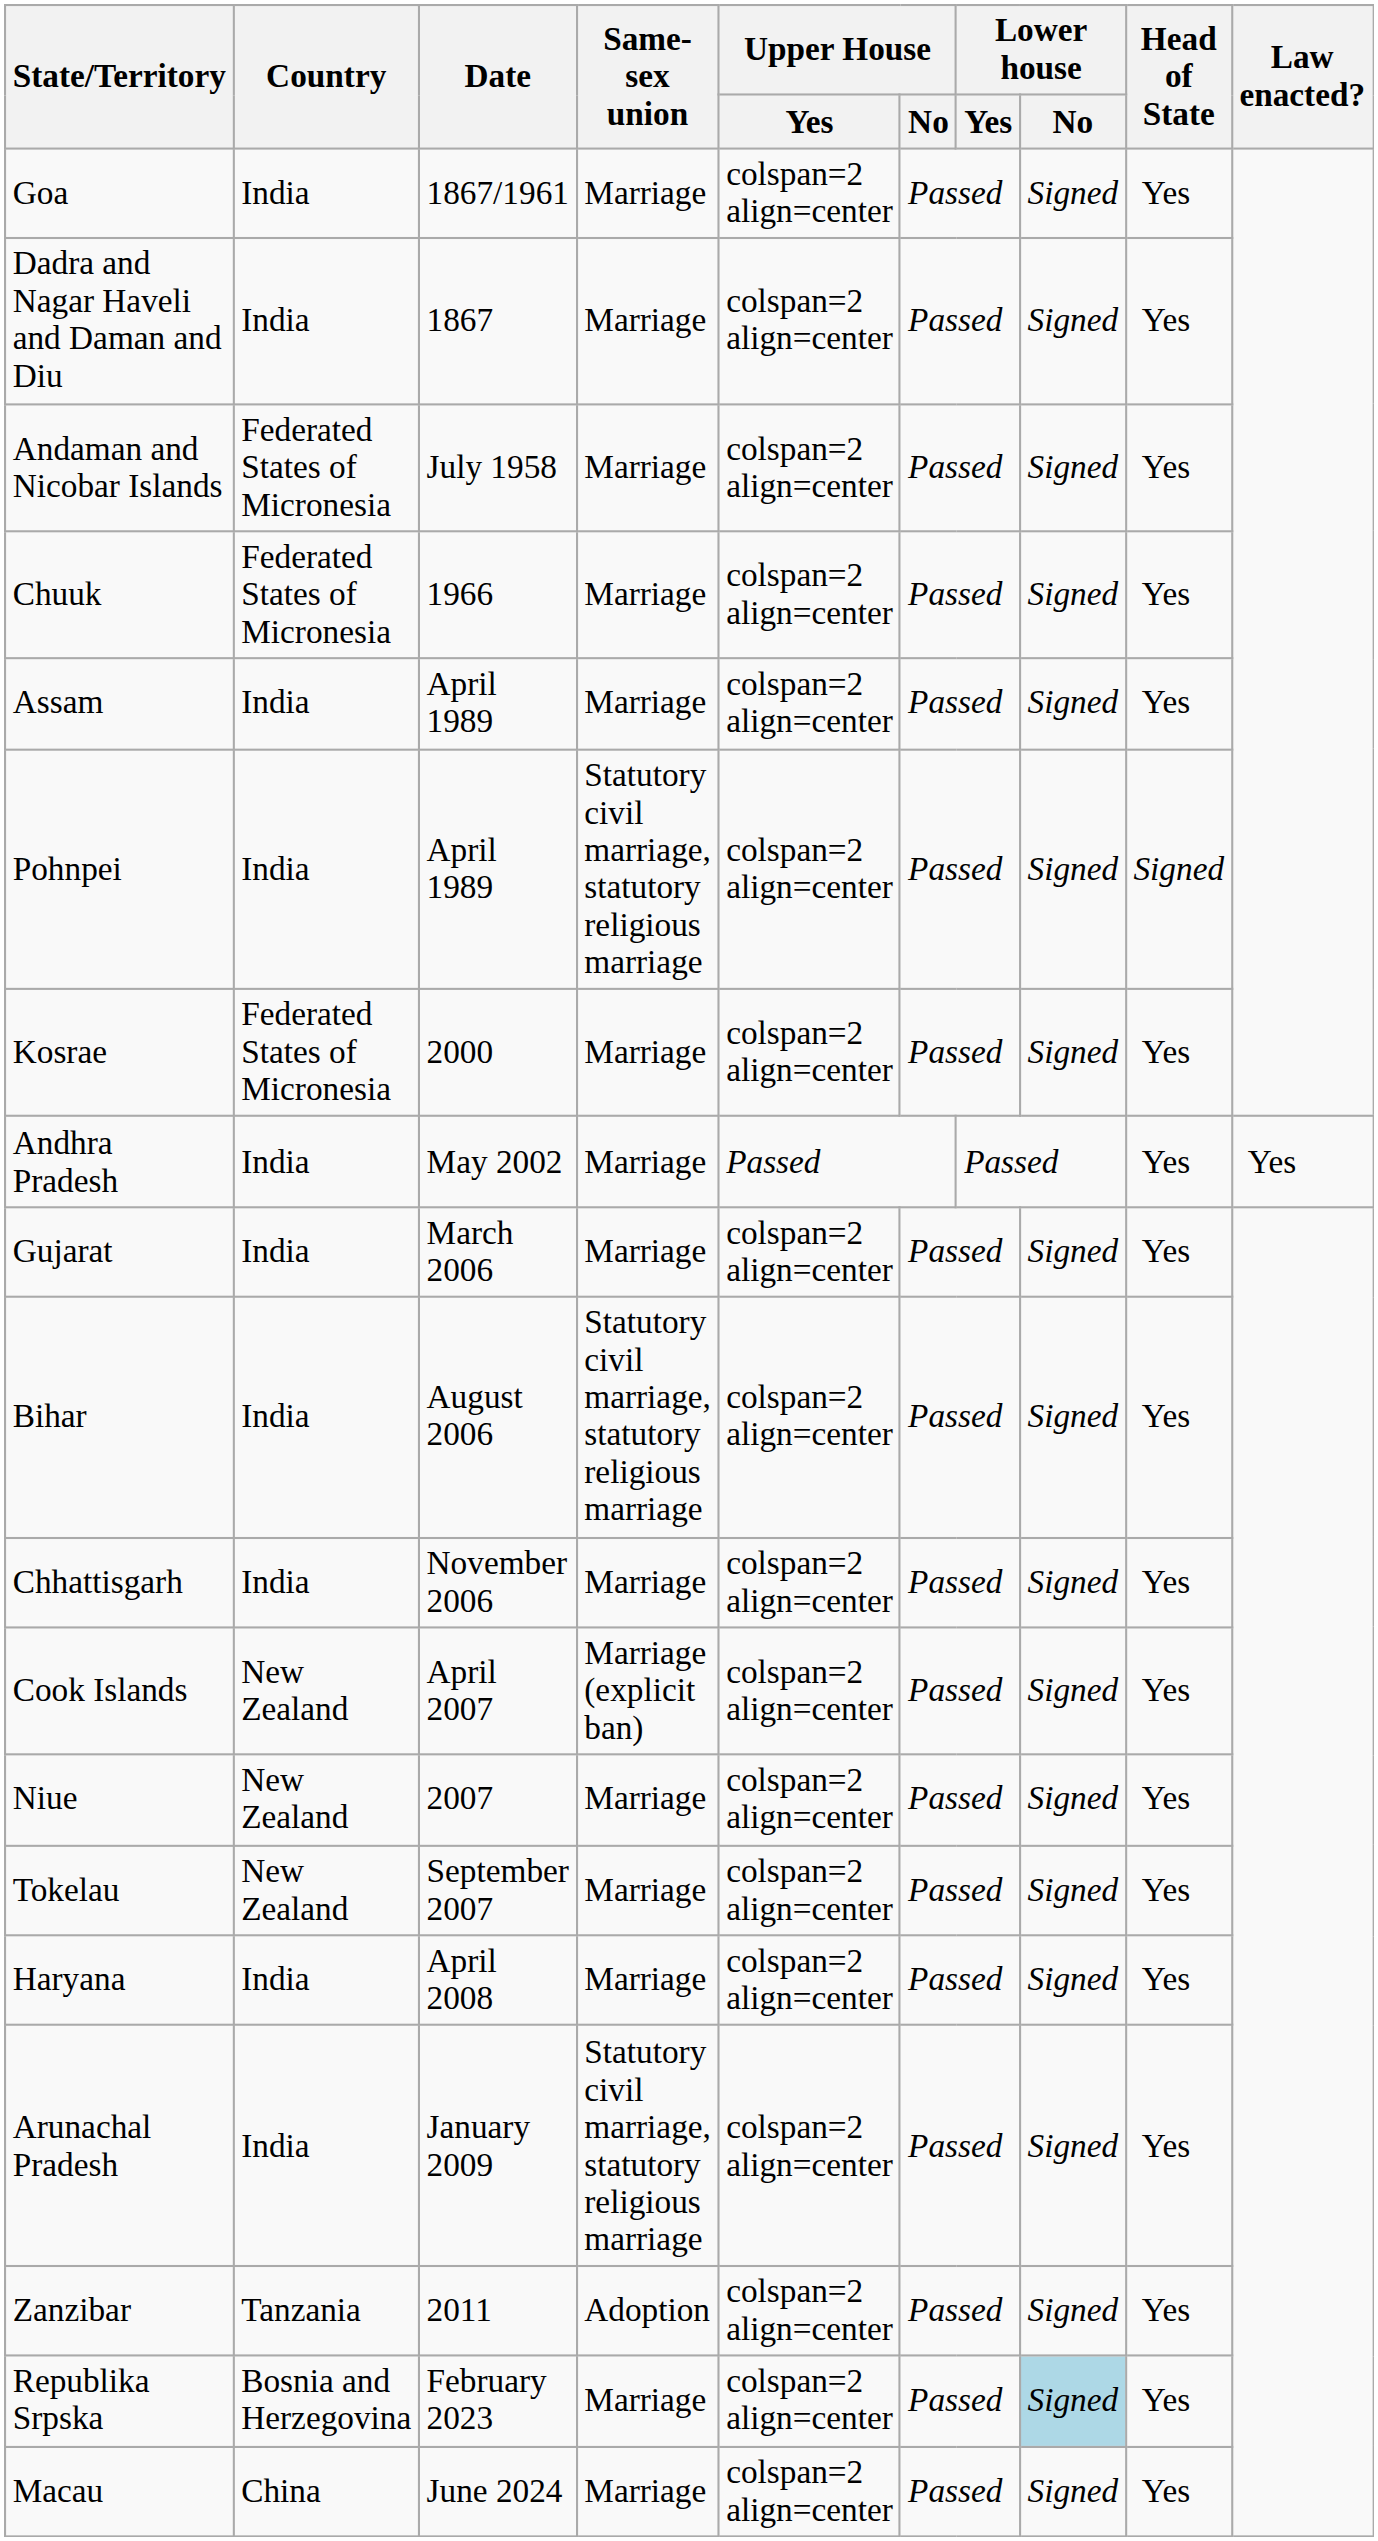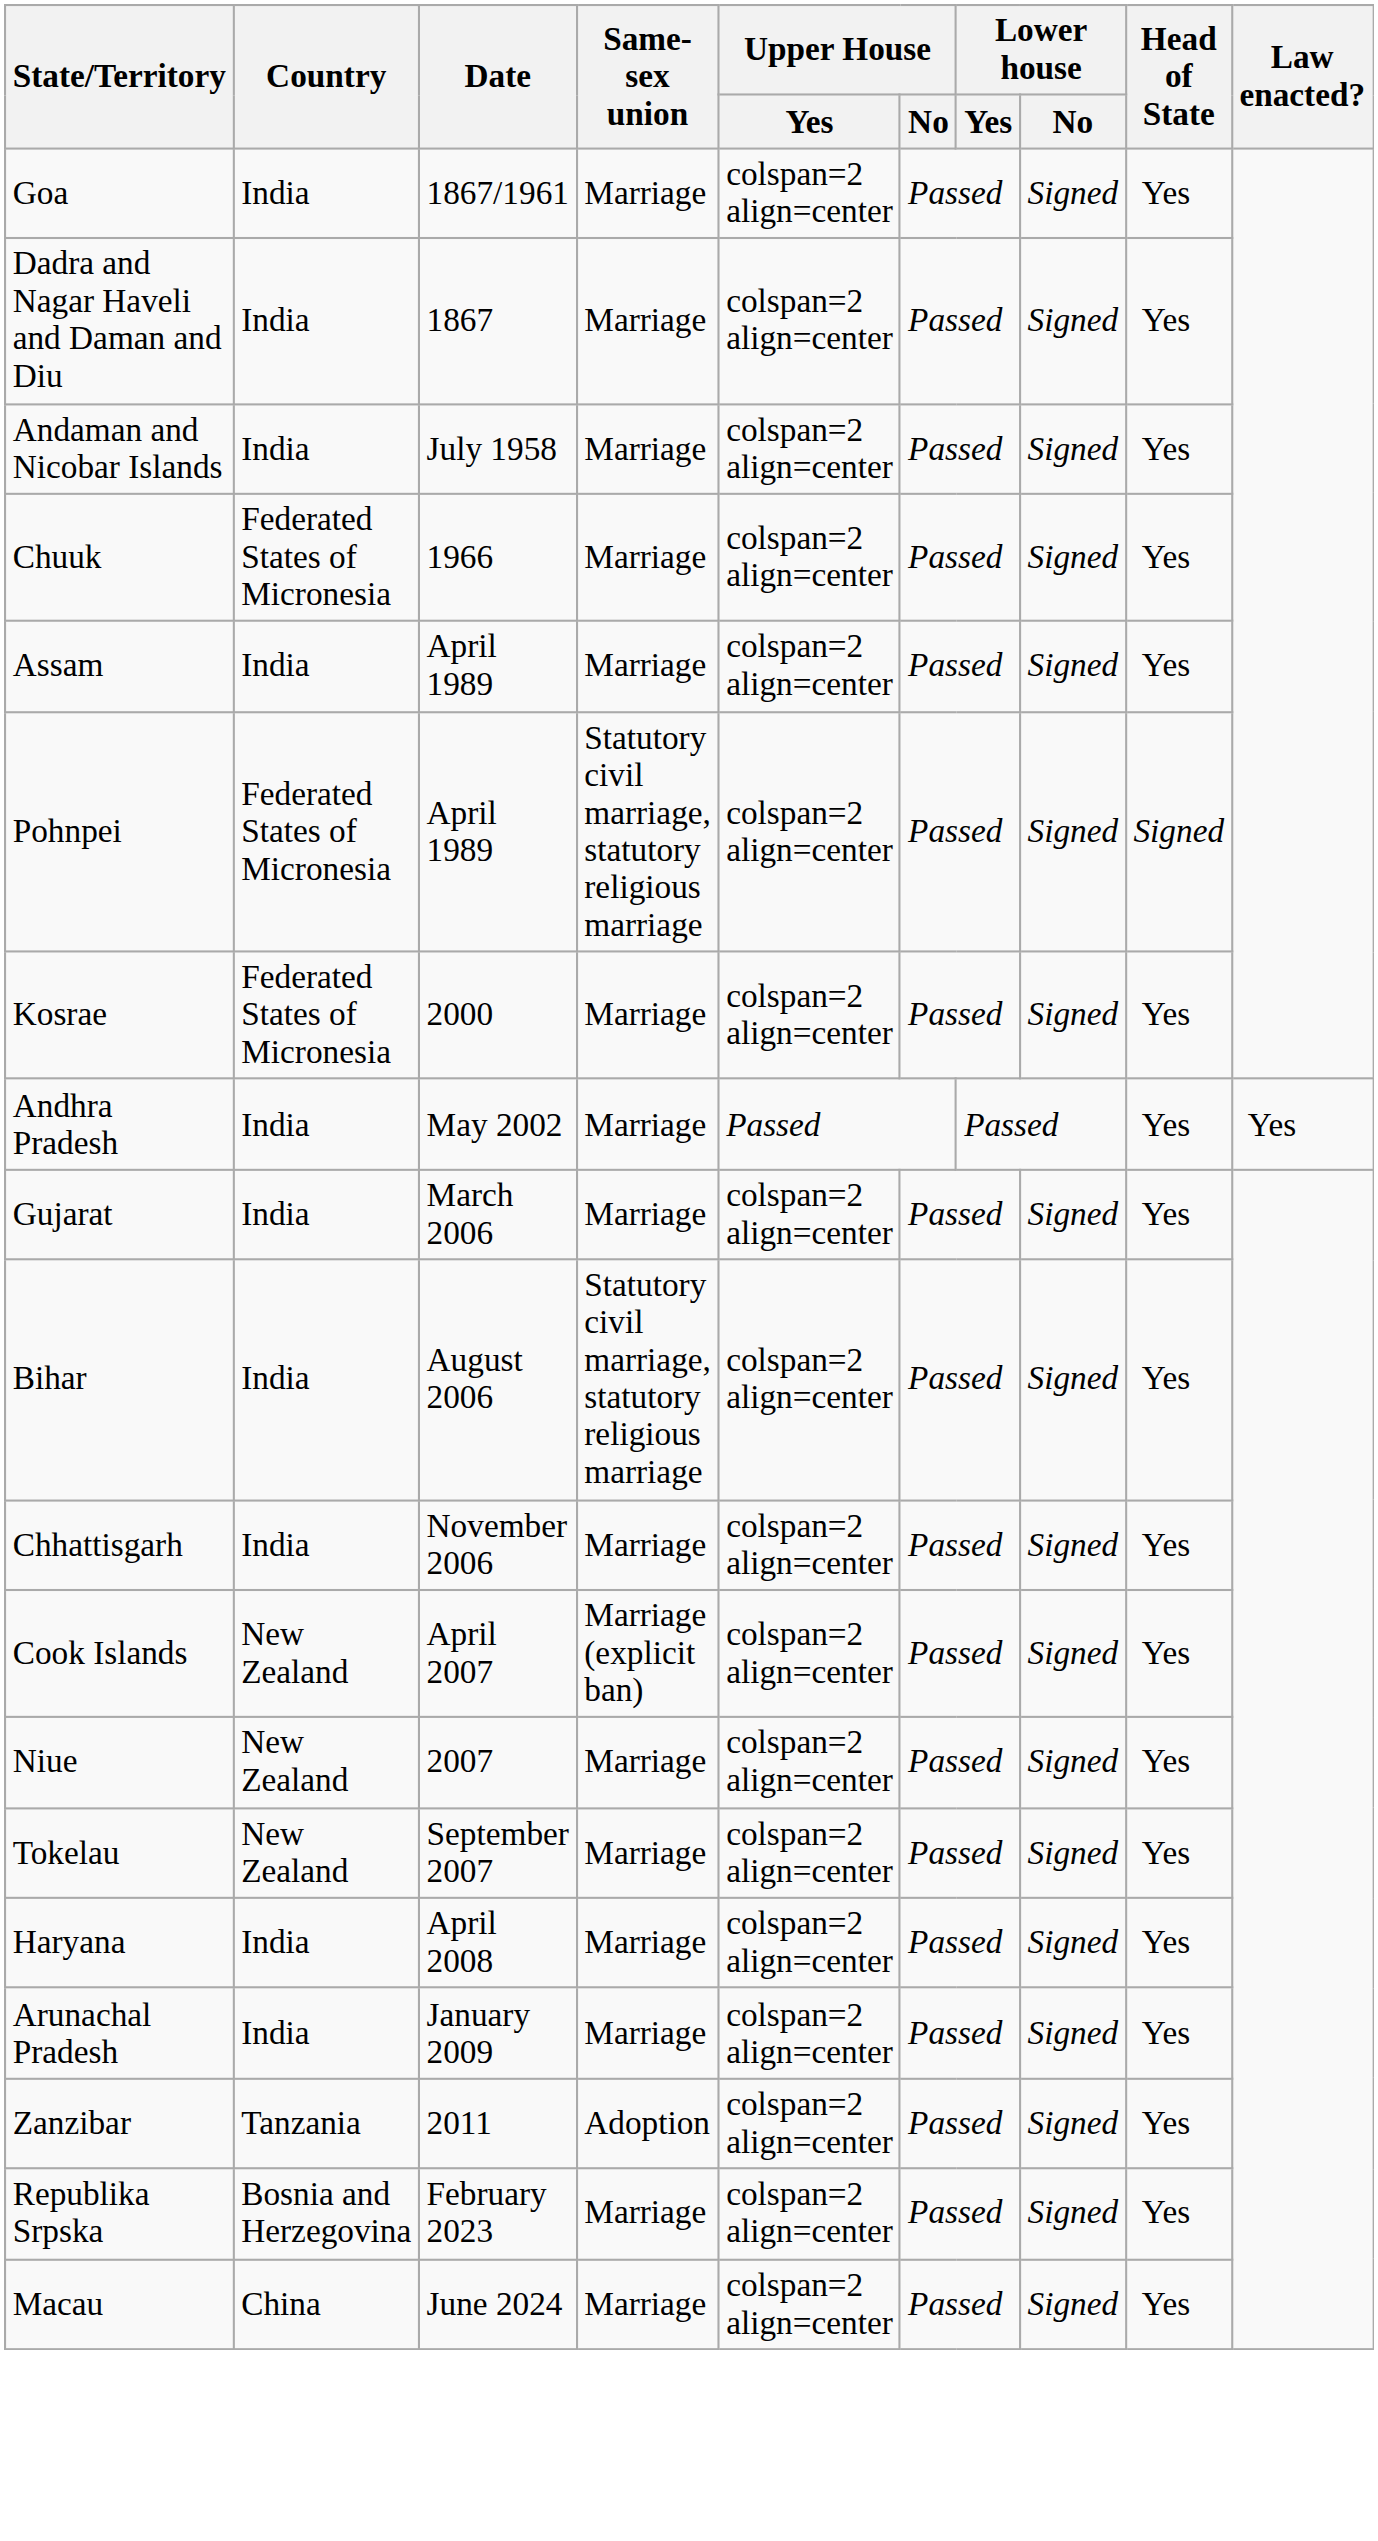(316, 466) Federated States of Micronesia -> (275, 447) India
(275, 868) India -> (316, 830) Federated States of Micronesia
(648, 2144) Statutory civil marriage, statutory religious marriage -> (645, 2032) Marriage
(1073, 2400) lightblue background -> (1073, 2213) no background
